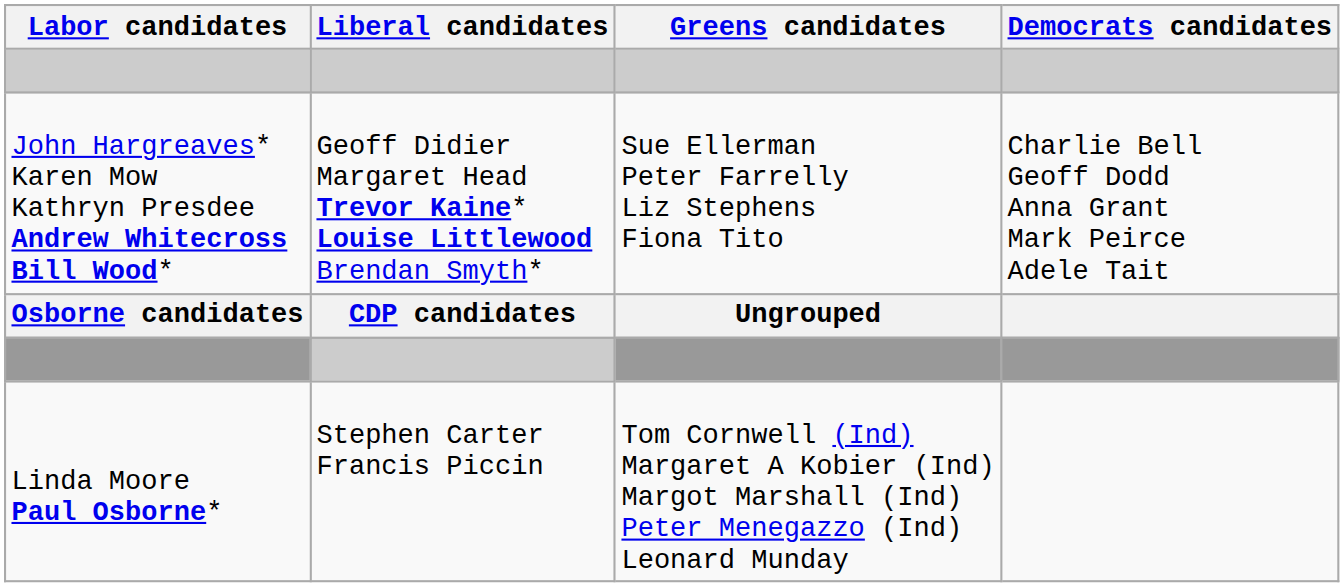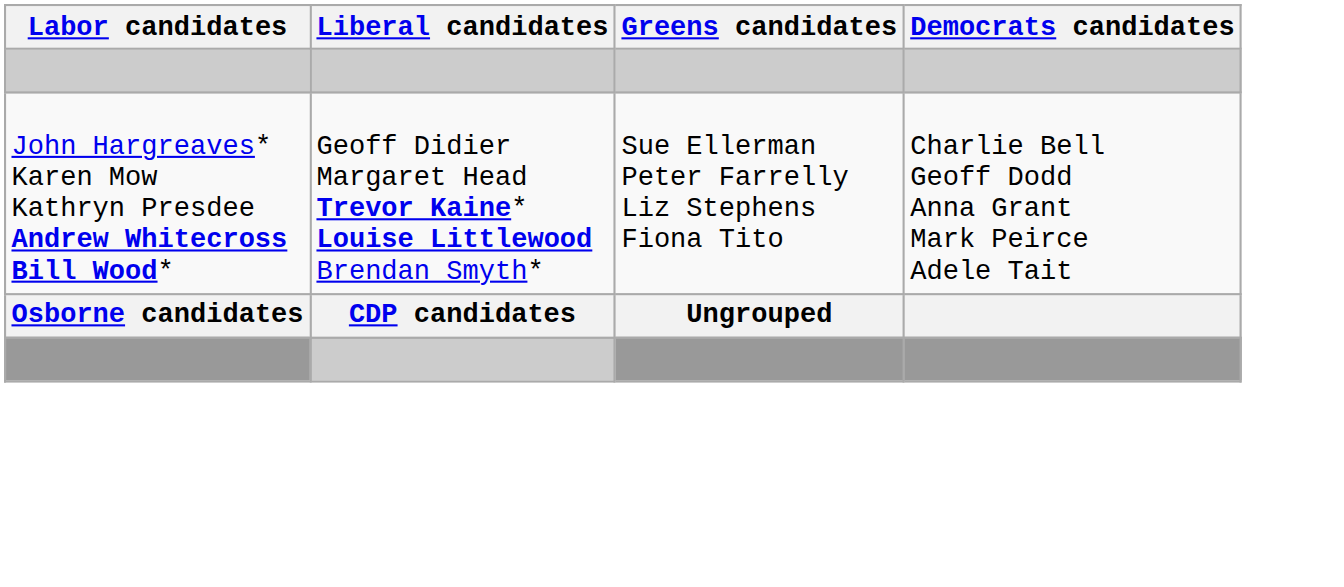- row: (117, 497)
